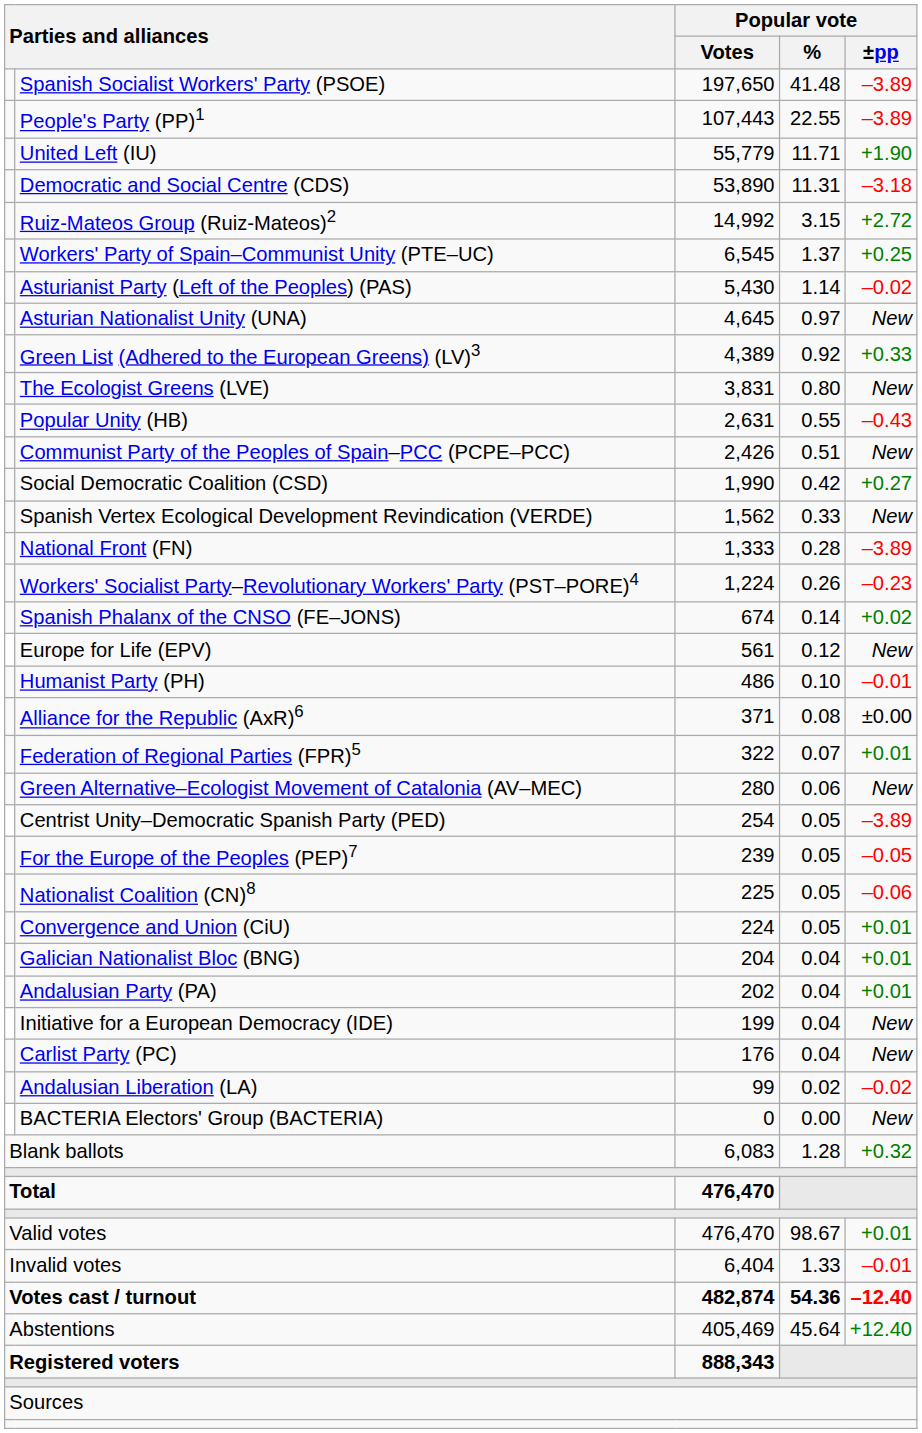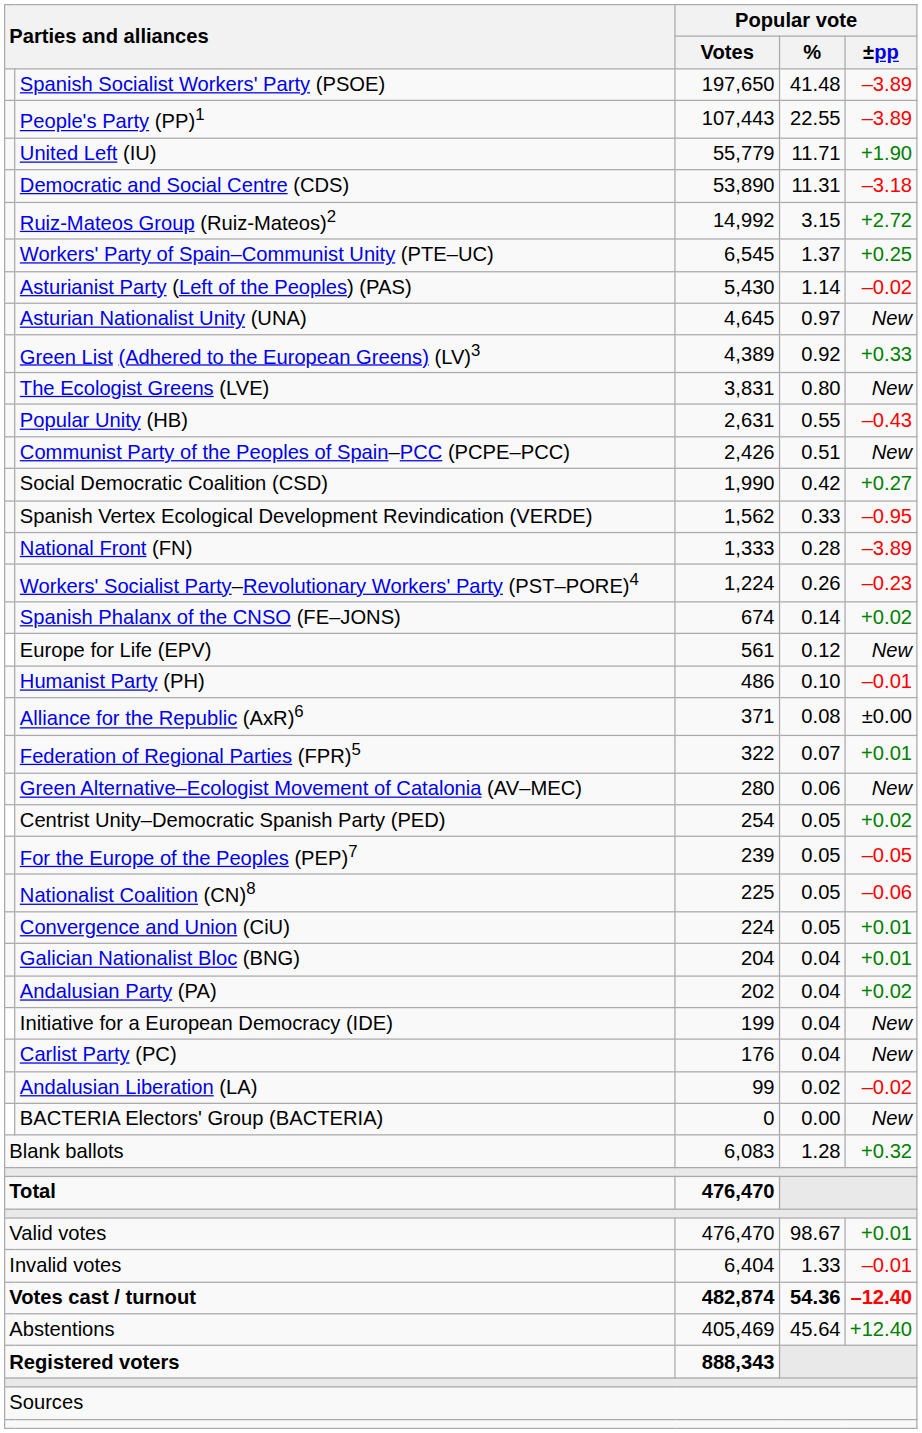(892, 516) New -> (887, 516) –0.95
(887, 820) –3.89 -> (887, 820) +0.02
(887, 991) +0.01 -> (887, 991) +0.02
